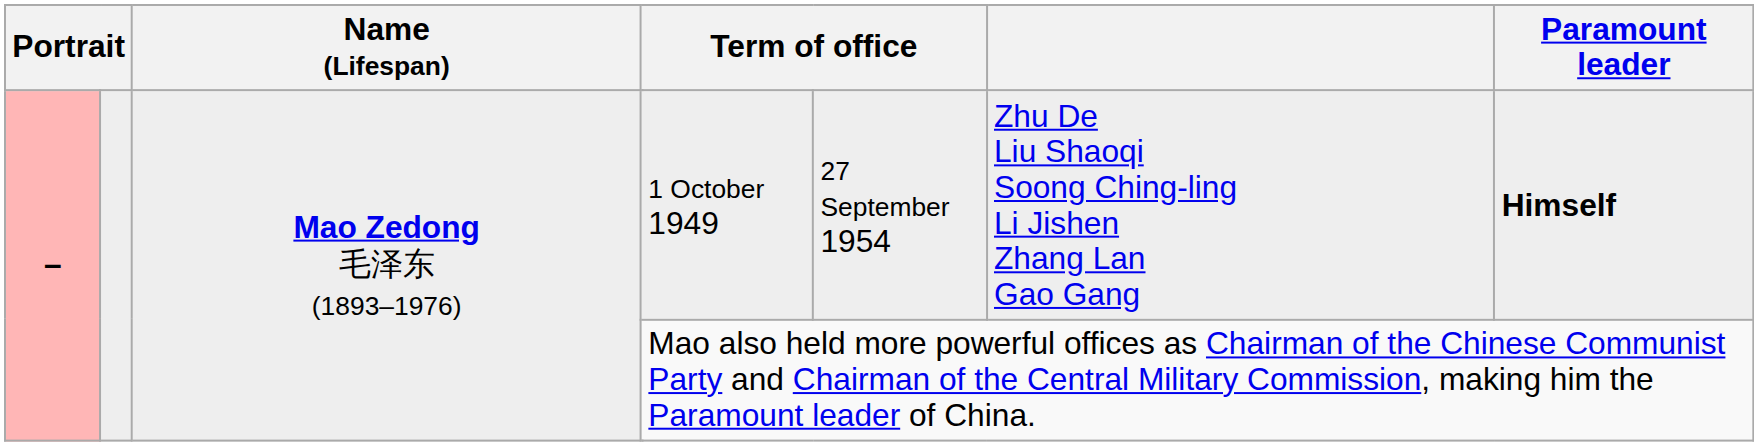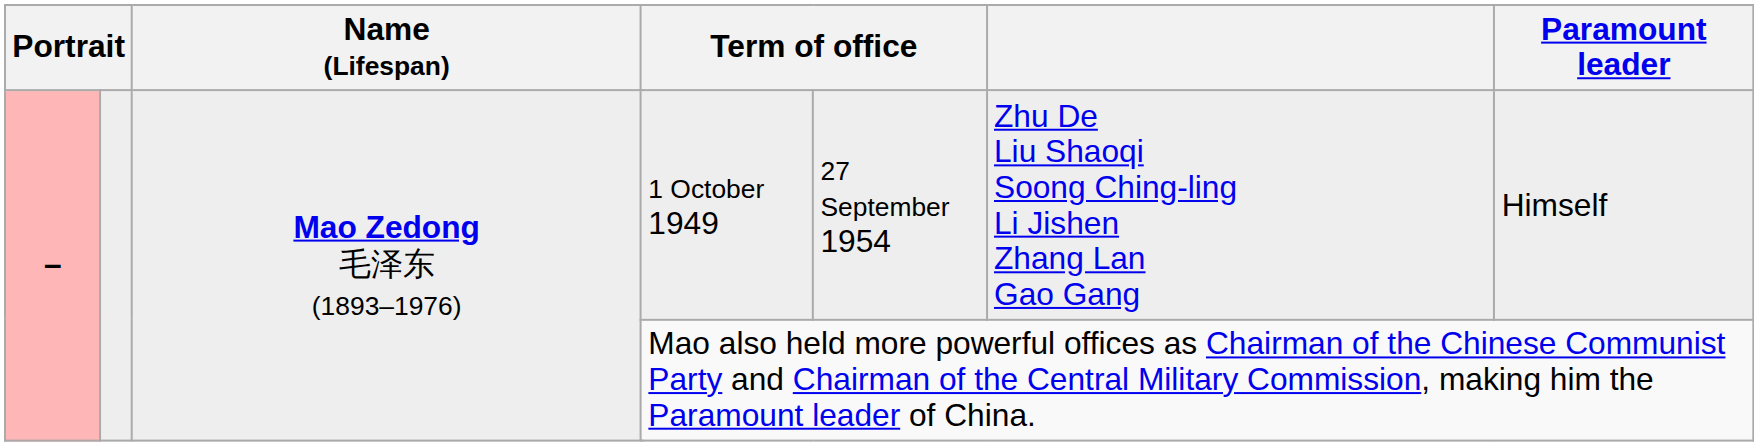(1559, 204) bold -> (1554, 204) normal
